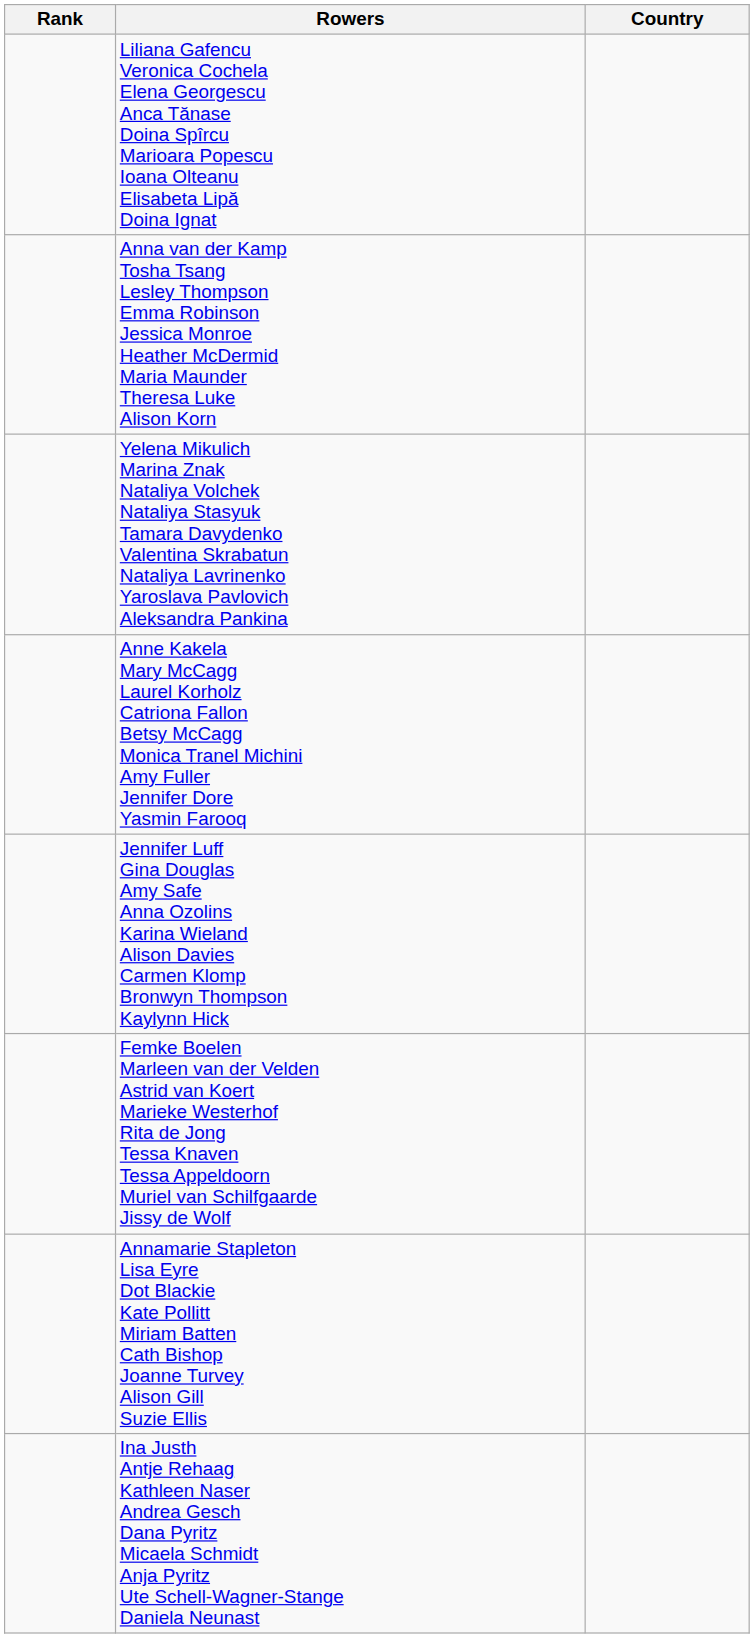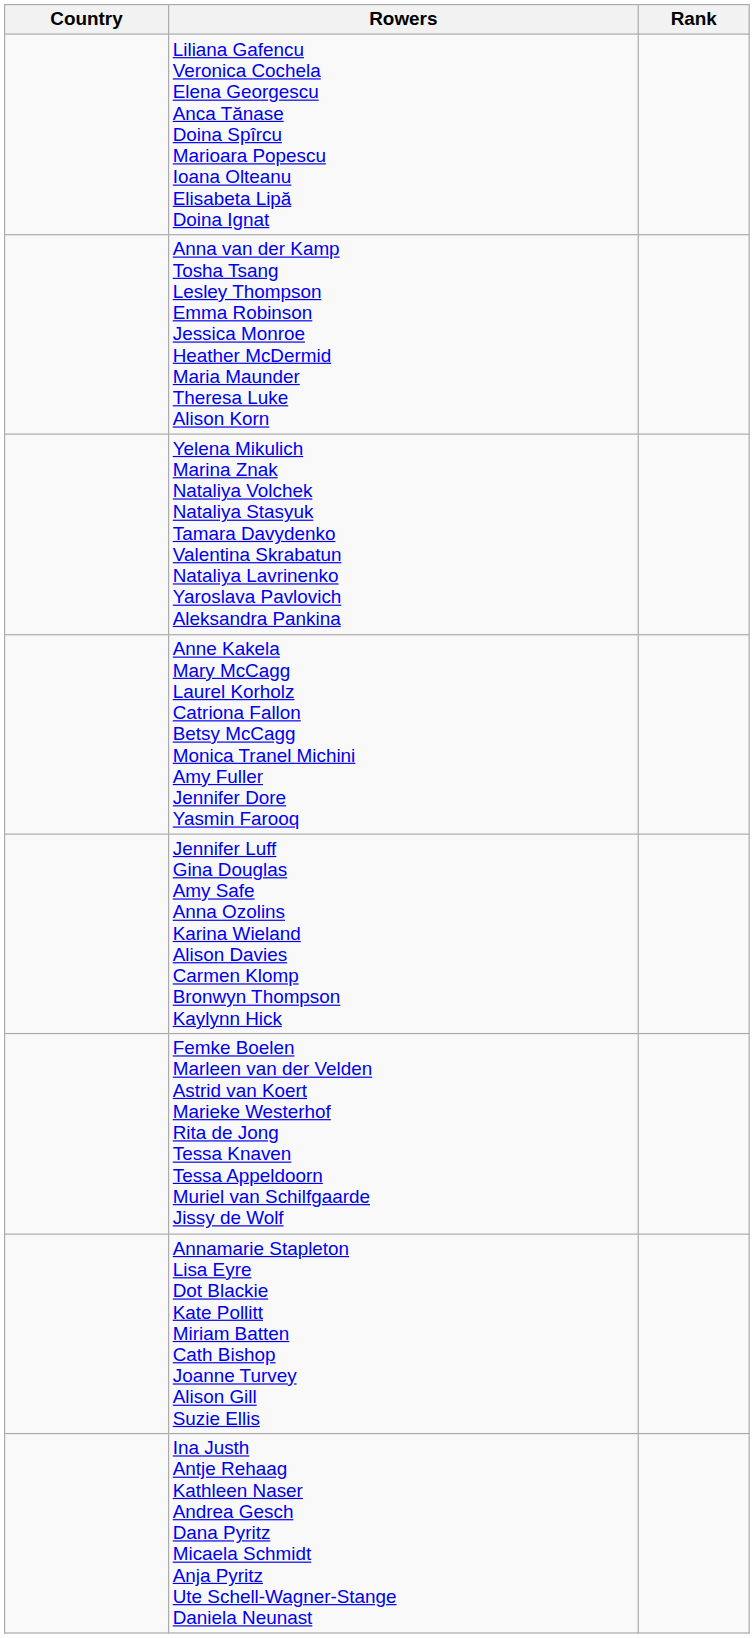columns swapped: (60, 19) <-> (667, 19)
